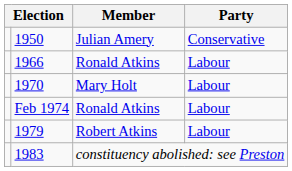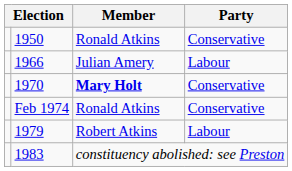(115, 39) Julian Amery -> (118, 39) Ronald Atkins
(118, 62) Ronald Atkins -> (115, 62) Julian Amery
(106, 85) normal -> (109, 85) bold
(209, 85) Labour -> (226, 85) Conservative
(209, 108) Labour -> (226, 108) Conservative
